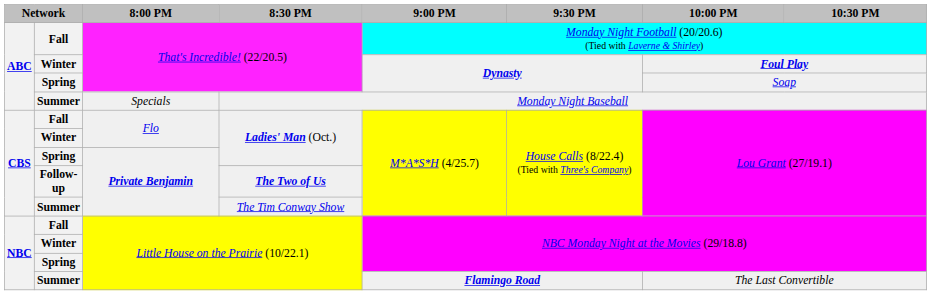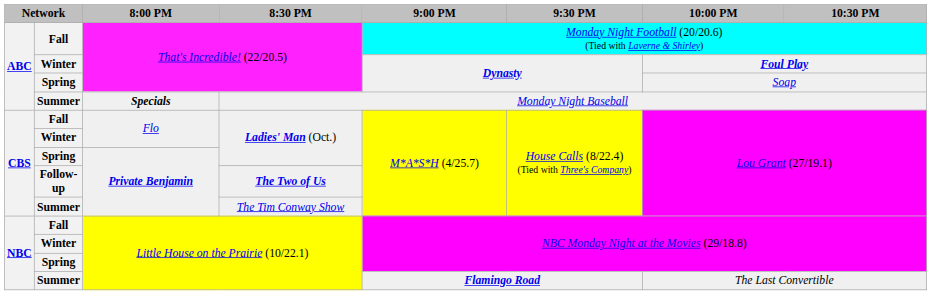(151, 100) normal -> (151, 100) bold
